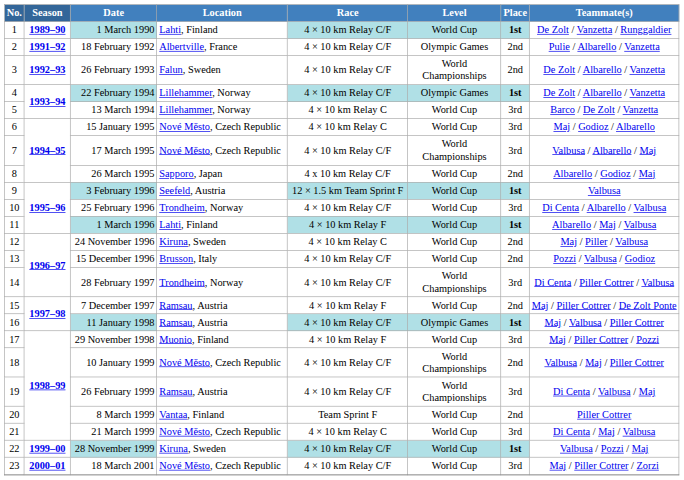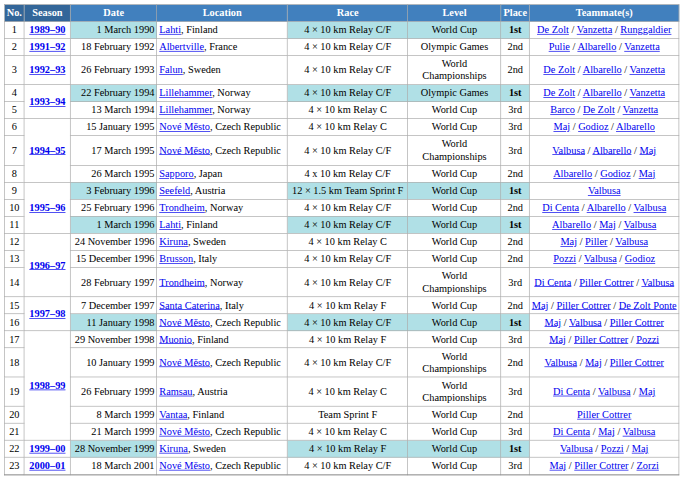(515, 208) 3rd -> (515, 208) 2nd
(348, 225) 4 × 10 km Relay F -> (348, 225) 4 × 10 km Relay C/F
(193, 305) Ramsau, Austria -> (202, 305) Santa Caterina, Italy
(193, 322) Ramsau, Austria -> (220, 322) Nové Město, Czech Republic
(454, 322) Olympic Games -> (454, 322) World Cup
(348, 392) 4 × 10 km Relay C/F -> (348, 392) 4 × 10 km Relay C
(348, 449) 4 × 10 km Relay C/F -> (348, 449) 4 × 10 km Relay F
